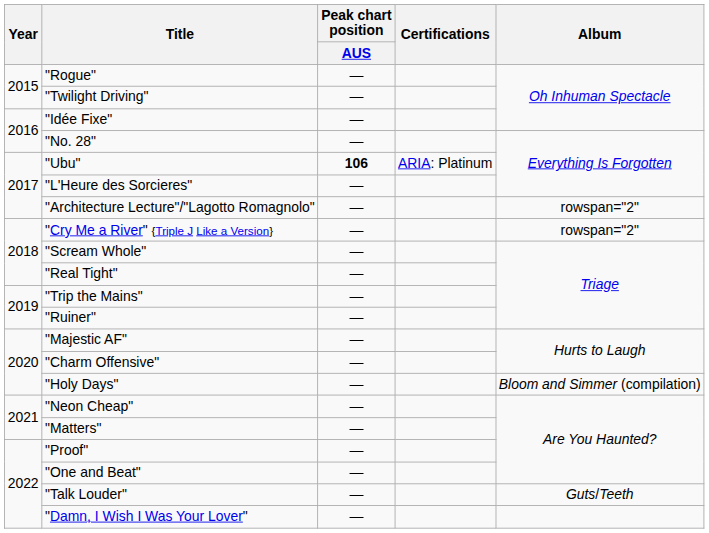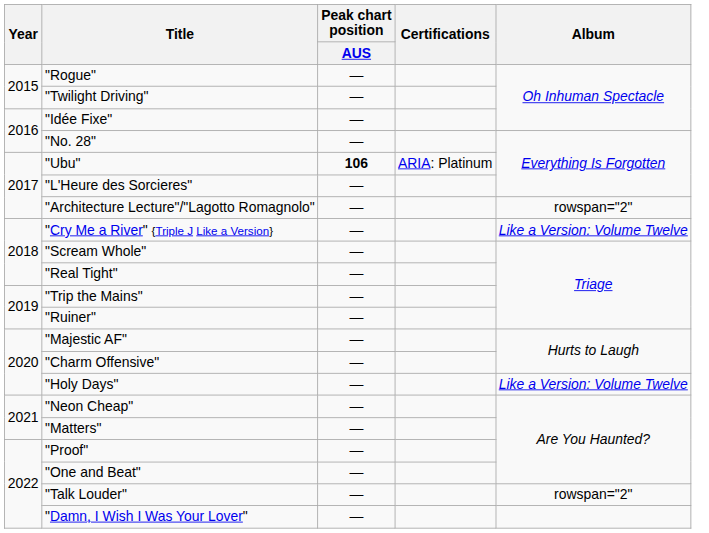(600, 229) rowspan="2" -> (593, 229) Like a Version: Volume Twelve
(600, 384) Bloom and Simmer (compilation) -> (593, 384) Like a Version: Volume Twelve
(600, 494) Guts/Teeth -> (593, 494) rowspan="2"
